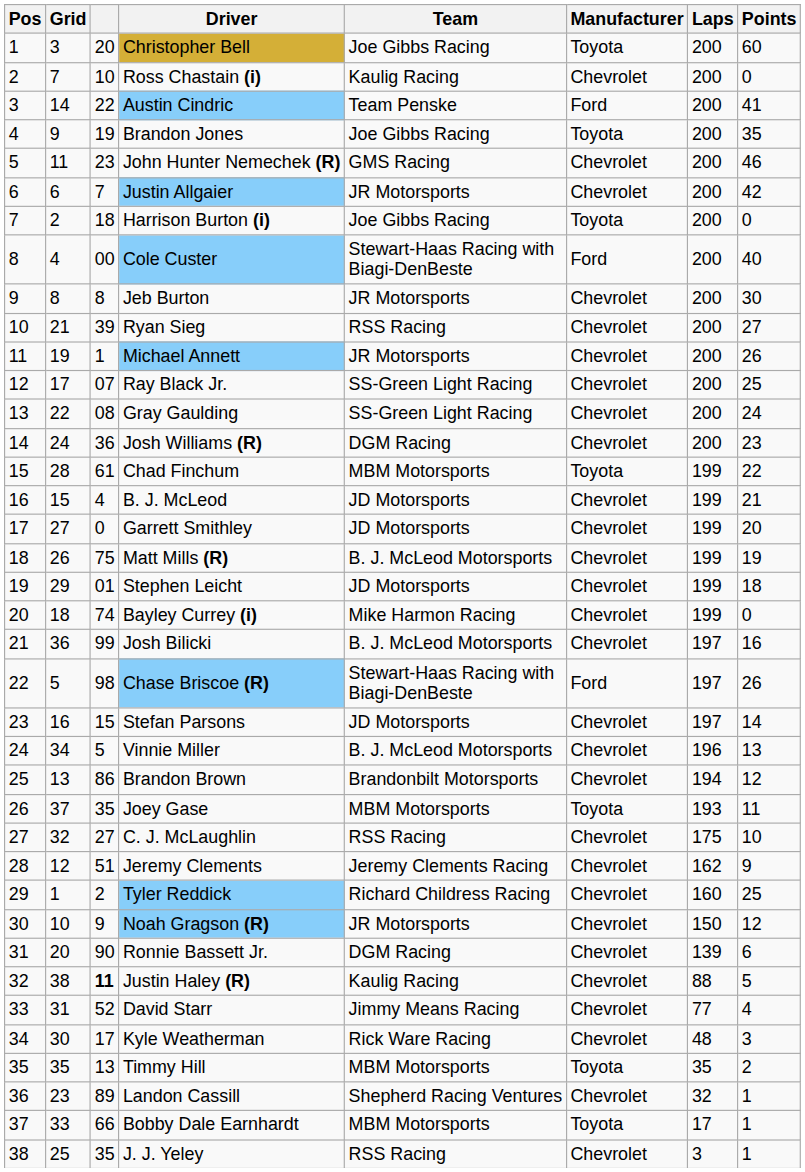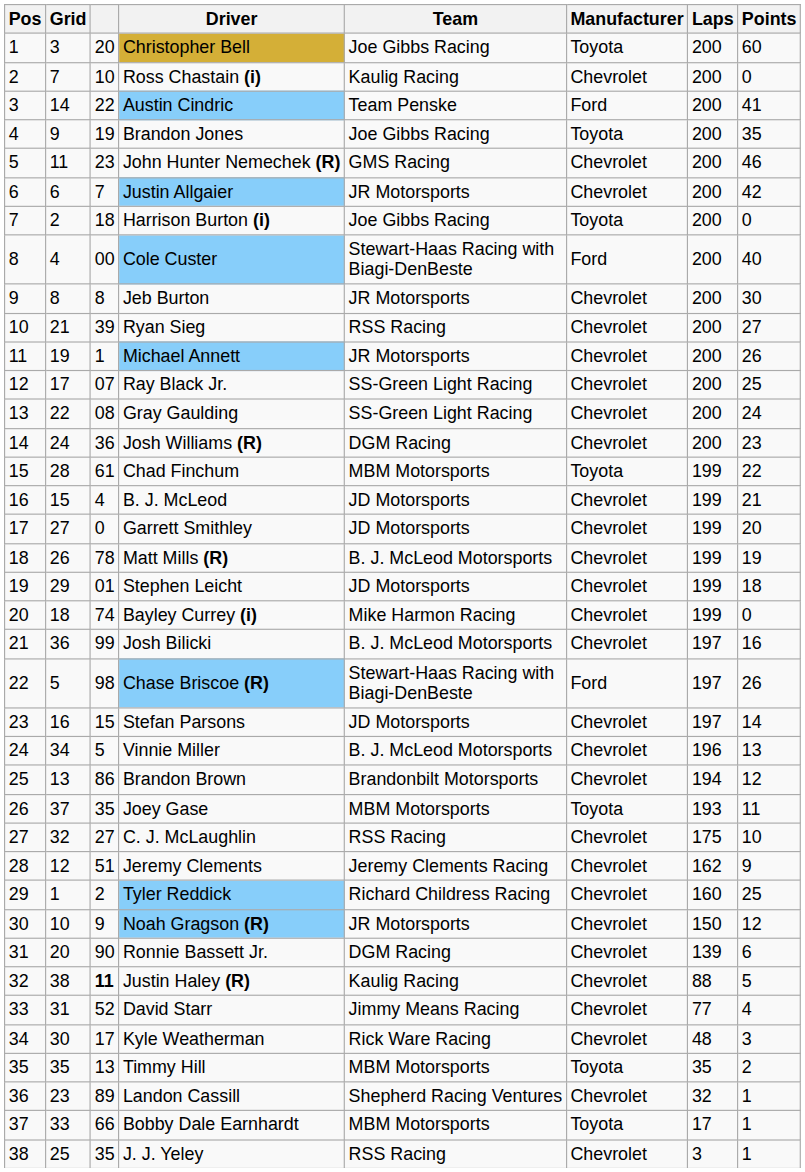(105, 557) 75 -> (105, 557) 78
